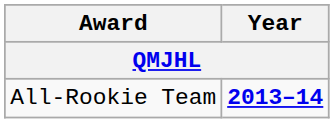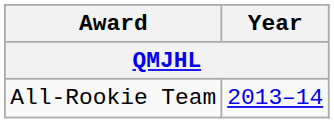(275, 98) bold -> (275, 98) normal
